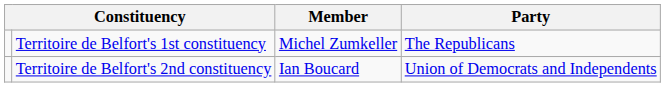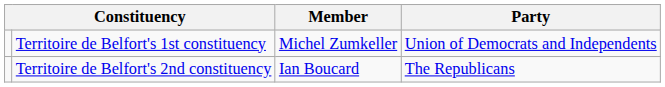(460, 43) The Republicans -> (531, 43) Union of Democrats and Independents
(531, 69) Union of Democrats and Independents -> (460, 69) The Republicans
